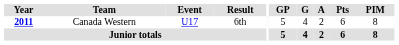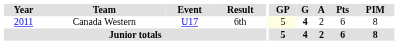(24, 22) bold -> (24, 22) normal
(283, 22) no background -> (283, 22) lightyellow background
(305, 22) normal -> (305, 22) bold
